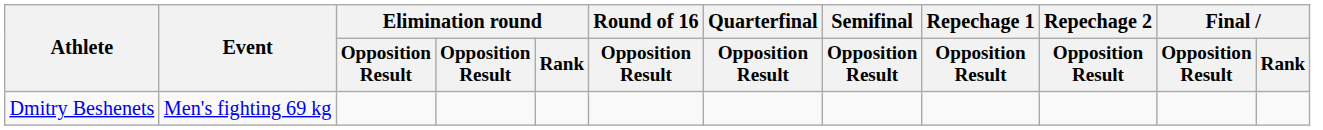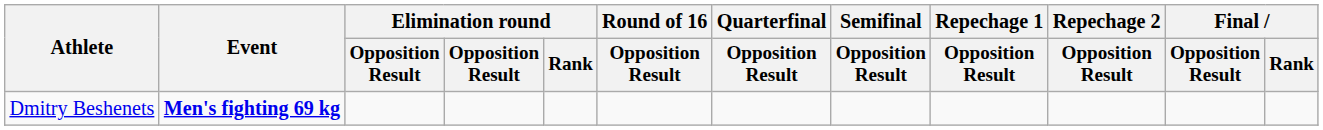(248, 108) normal -> (252, 108) bold
